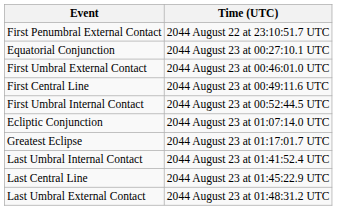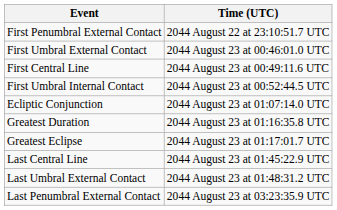- row: (61, 50)
+ row: (48, 123)
- row: (75, 159)
+ row: (84, 196)
